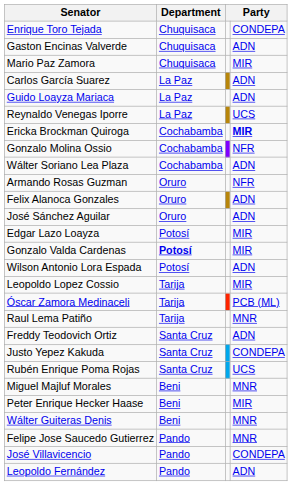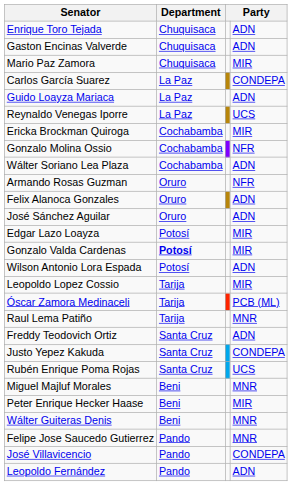(259, 30) CONDEPA -> (244, 30) ADN
(244, 81) ADN -> (259, 81) CONDEPA
(242, 132) bold -> (242, 132) normal
